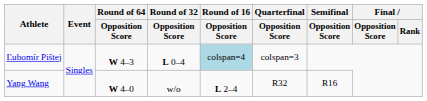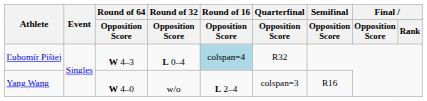(280, 57) colspan=3 -> (280, 57) R32
(280, 83) R32 -> (280, 83) colspan=3
